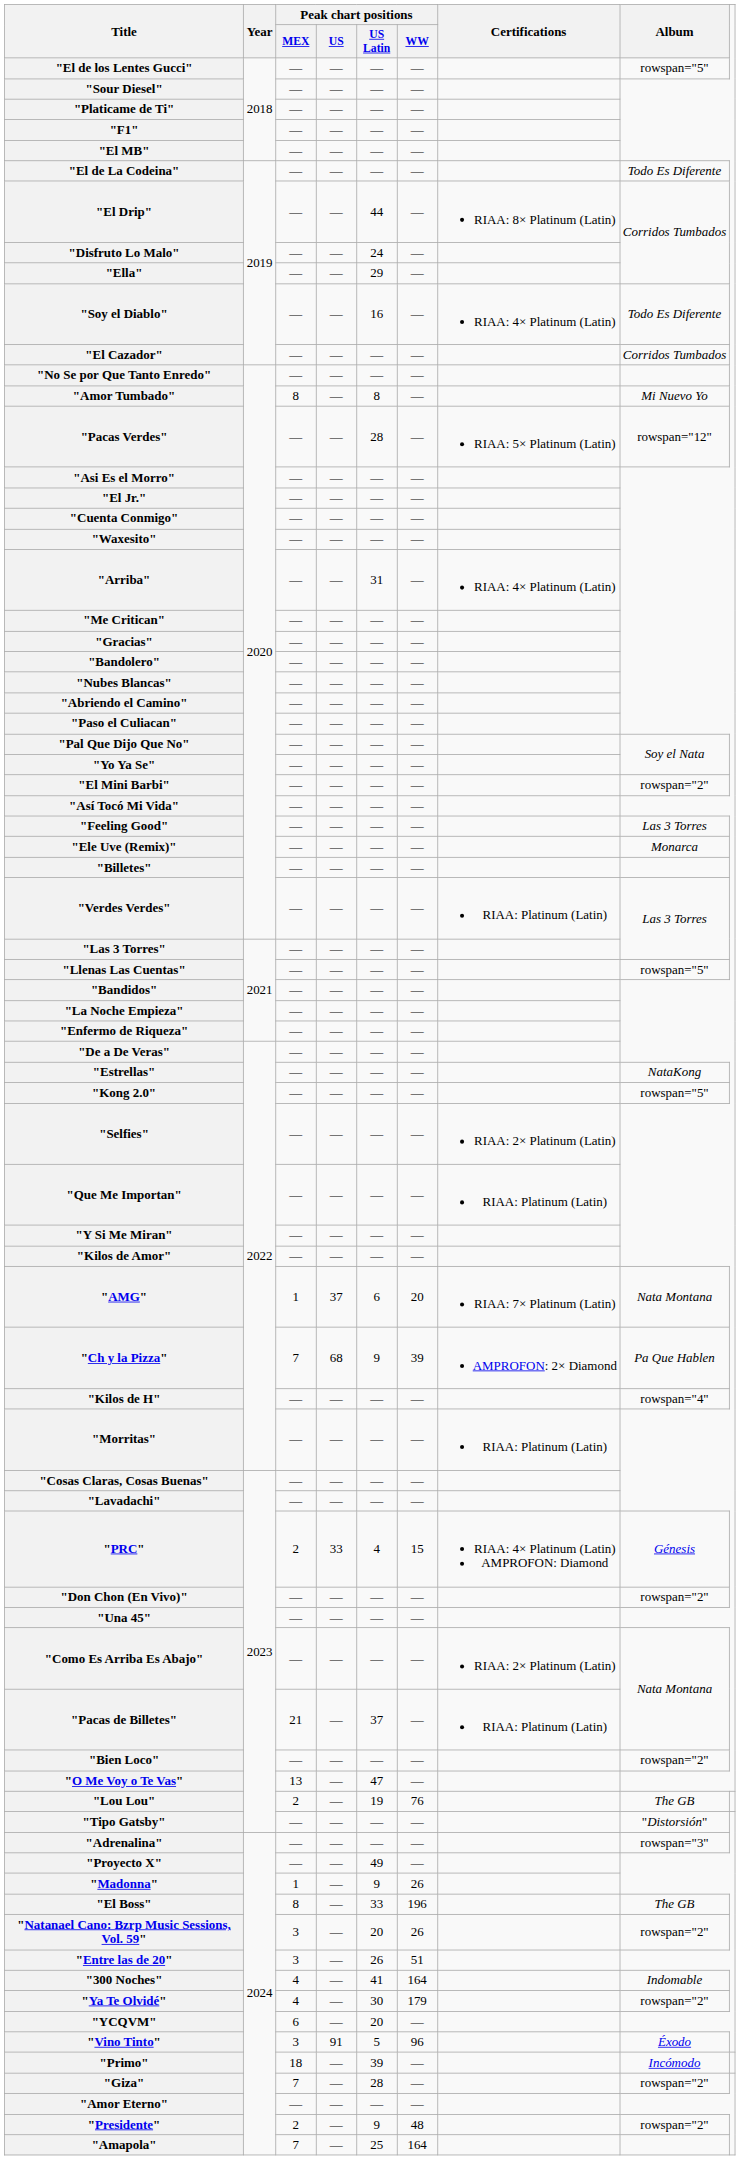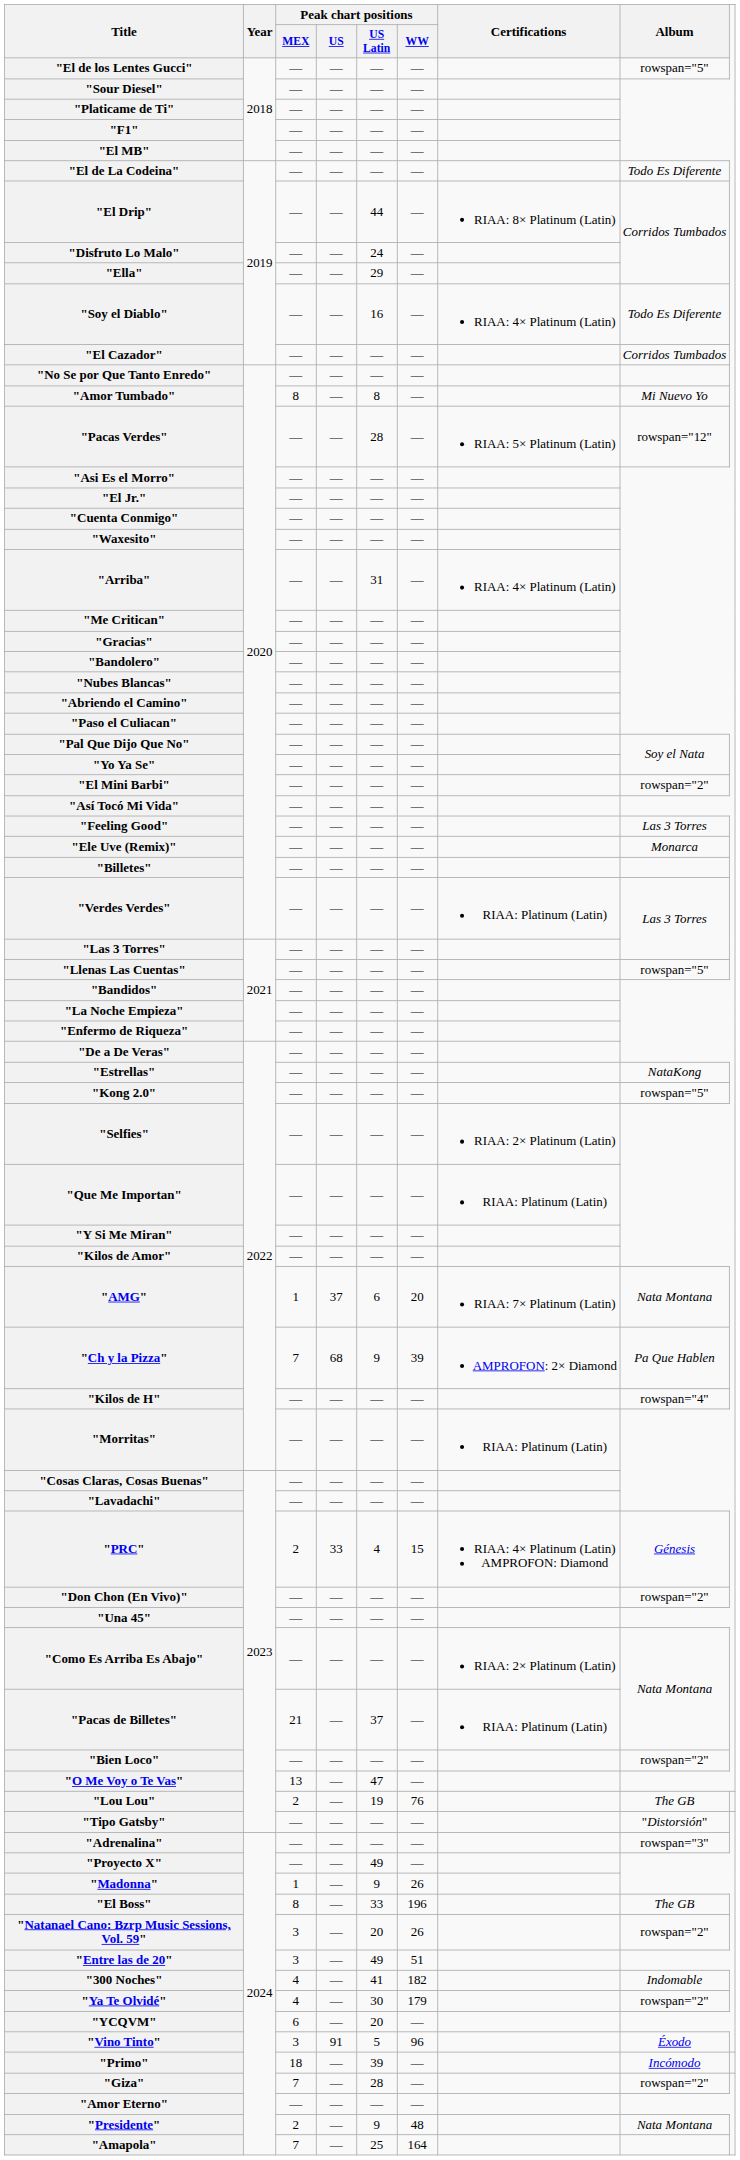(377, 1959) 26 -> (377, 1959) 49
(417, 1980) 164 -> (417, 1980) 182
(675, 2124) rowspan="2" -> (675, 2124) Nata Montana
